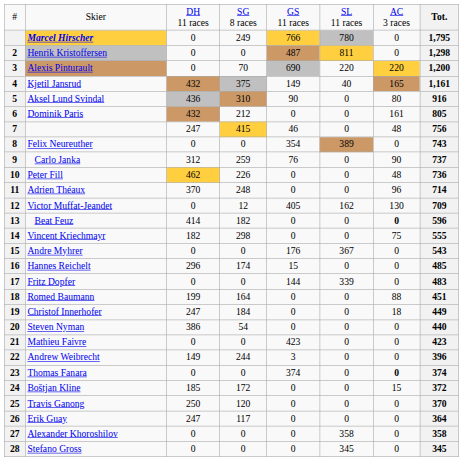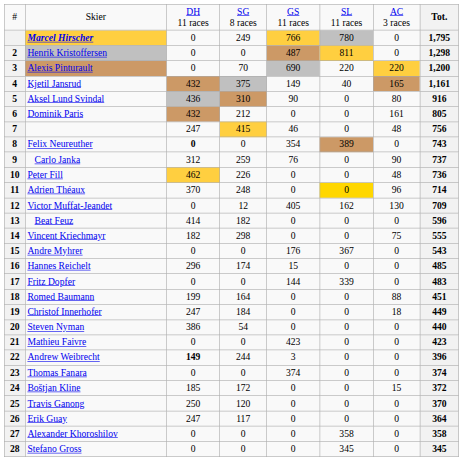(193, 144) normal -> (193, 144) bold
(347, 190) no background -> (347, 190) gold background
(397, 220) bold -> (397, 220) normal
(193, 357) normal -> (193, 357) bold
(397, 373) bold -> (397, 373) normal
